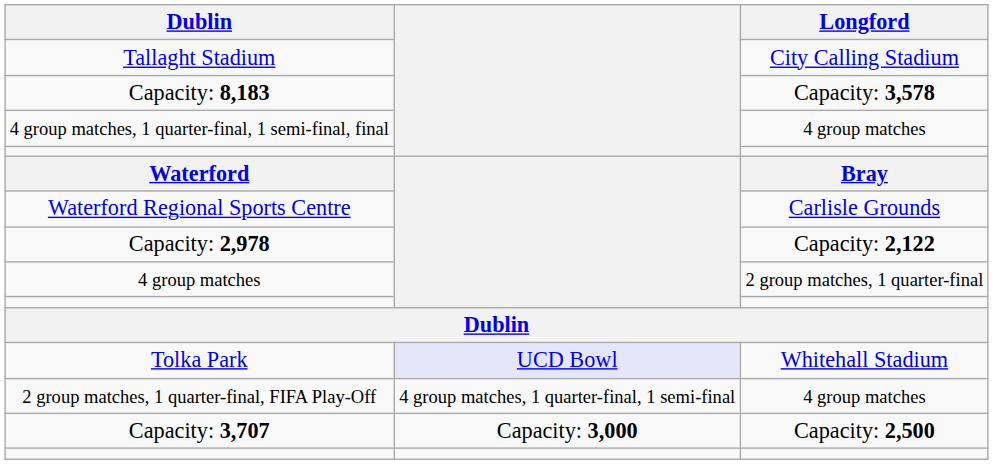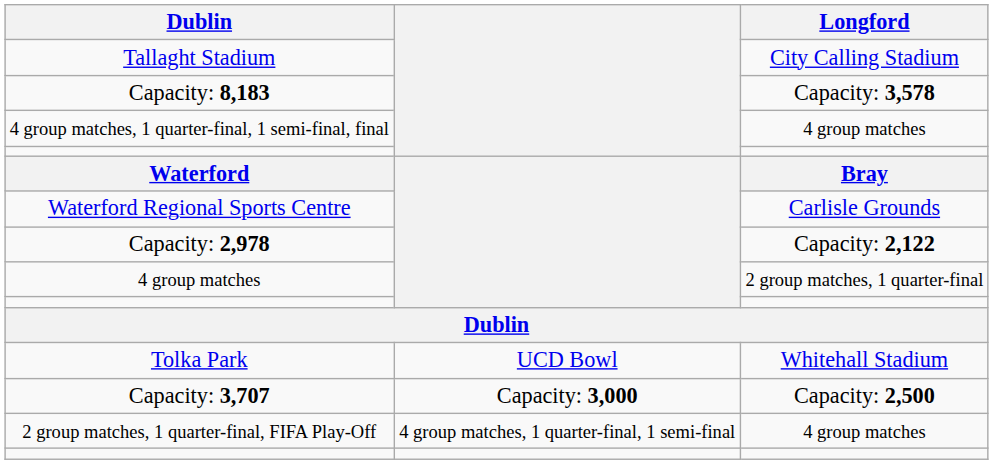(567, 360) lavender background -> (567, 360) no background
rows swapped: (199, 430) <-> (199, 396)
